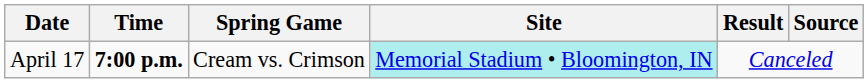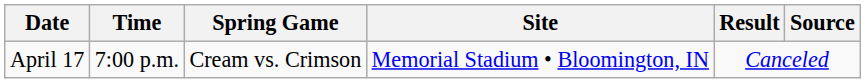(139, 59) bold -> (137, 59) normal
(544, 59) paleturquoise background -> (540, 59) no background
